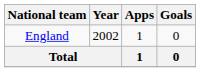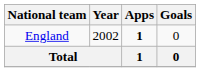(139, 35) normal -> (139, 35) bold
